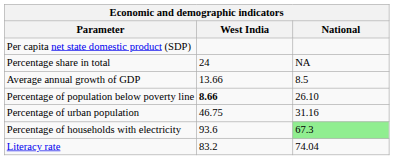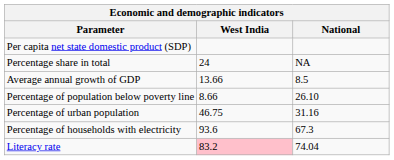(208, 96) bold -> (208, 96) normal
(304, 130) lightgreen background -> (304, 130) no background
(208, 146) no background -> (208, 146) pink background
